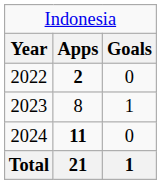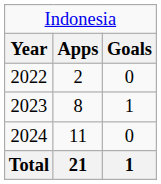(78, 77) bold -> (78, 77) normal
(78, 135) bold -> (78, 135) normal
